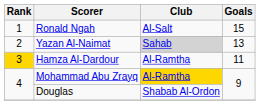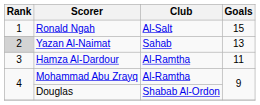(19, 44) no background -> (19, 44) lightgrey background
(157, 44) lightgrey background -> (157, 44) no background
(19, 60) gold background -> (19, 60) no background
(166, 76) gold background -> (166, 76) no background
